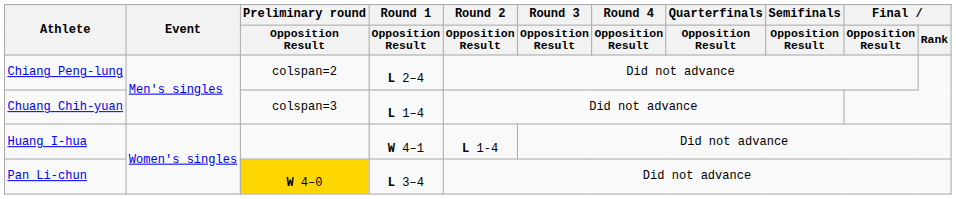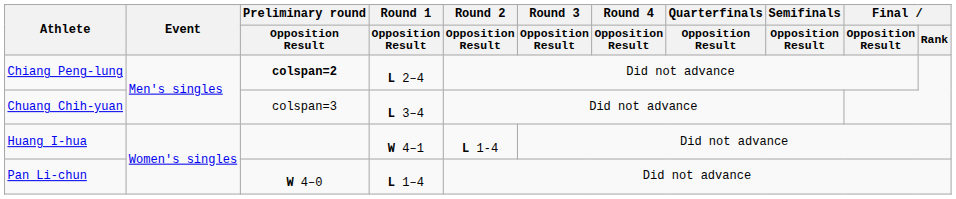(304, 72) normal -> (304, 72) bold
(406, 114) L 1–4 -> (406, 114) L 3–4
(304, 183) gold background -> (304, 183) no background
(406, 183) L 3–4 -> (406, 183) L 1–4
